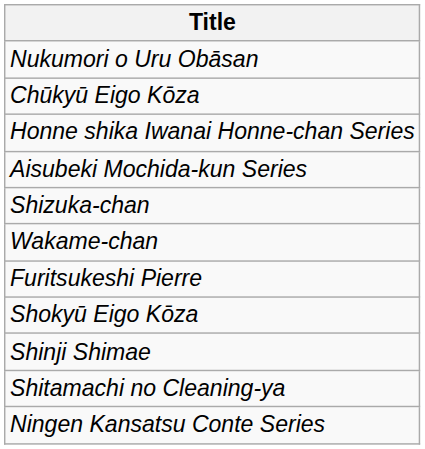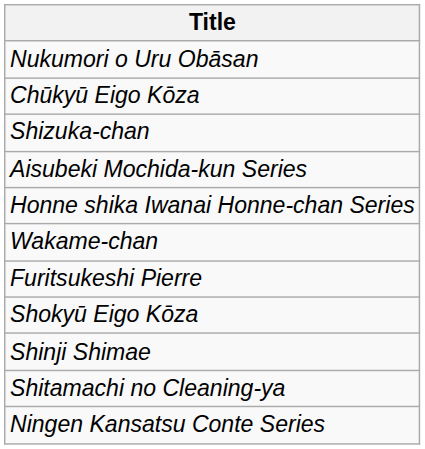(212, 132) Honne shika Iwanai Honne-chan Series -> (80, 132) Shizuka-chan
(80, 205) Shizuka-chan -> (212, 205) Honne shika Iwanai Honne-chan Series
